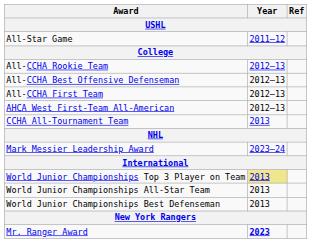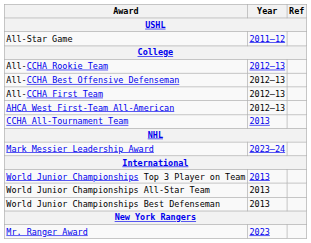(260, 176) khaki background -> (260, 176) no background
(260, 232) bold -> (260, 232) normal
